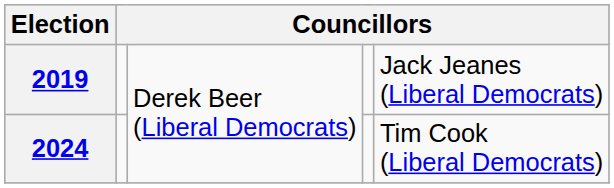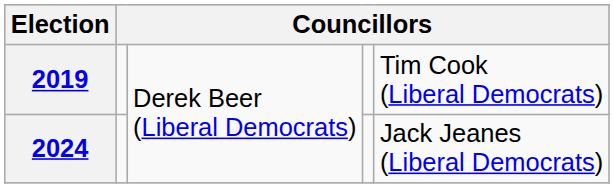(492, 79) Jack Jeanes (Liberal Democrats) -> (492, 79) Tim Cook (Liberal Democrats)
(492, 148) Tim Cook (Liberal Democrats) -> (492, 148) Jack Jeanes (Liberal Democrats)
